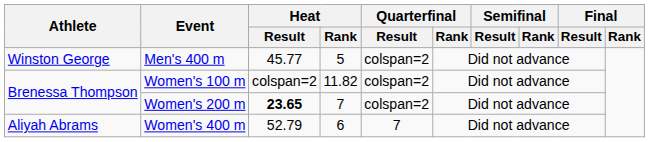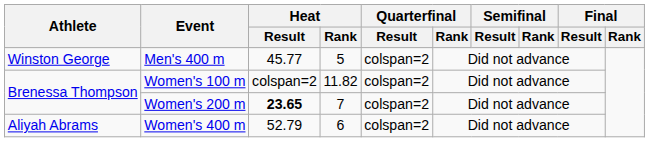(397, 126) 7 -> (397, 126) colspan=2
